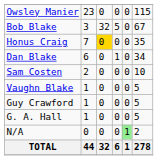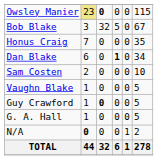(89, 12) no background -> (89, 12) khaki background
(101, 12) normal -> (101, 12) bold
(101, 42) gold background -> (101, 42) no background
(117, 57) normal -> (117, 57) bold
(101, 102) normal -> (101, 102) bold
(86, 132) normal -> (86, 132) bold
(127, 132) lightgreen background -> (127, 132) no background
